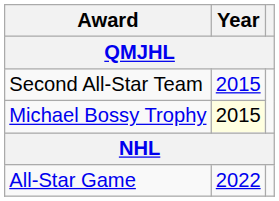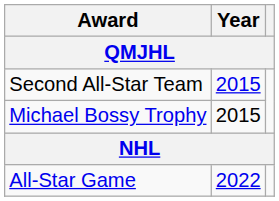(238, 116) lightyellow background -> (238, 116) no background
